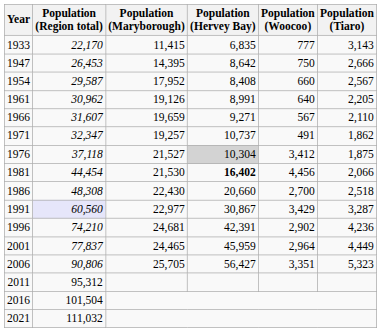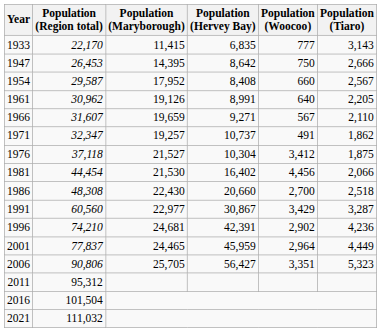(240, 154) lightgrey background -> (240, 154) no background
(240, 172) bold -> (240, 172) normal
(87, 209) lavender background -> (87, 209) no background
